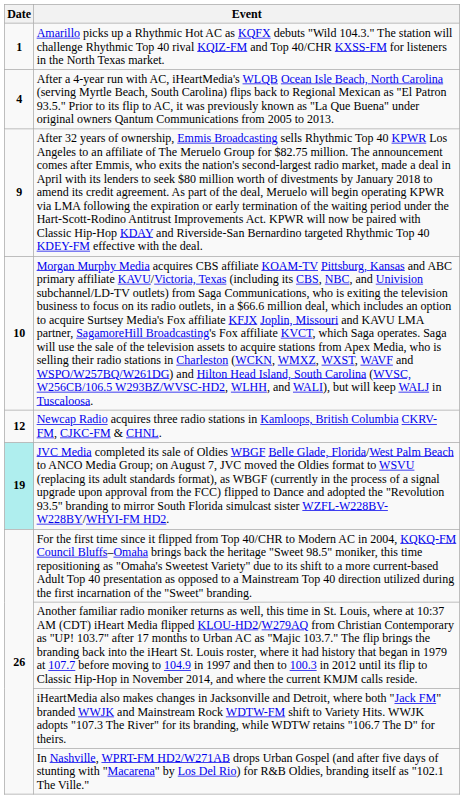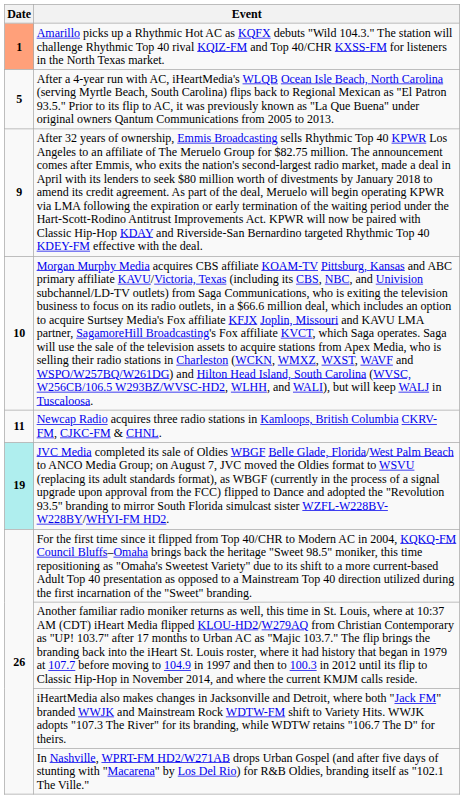(19, 46) no background -> (19, 46) lightsalmon background
(19, 99) 4 -> (19, 99) 5
(19, 426) 12 -> (19, 426) 11
